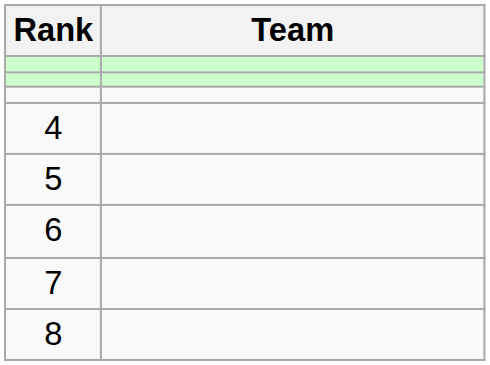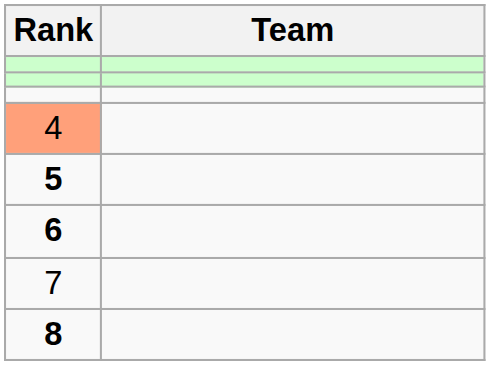(53, 127) no background -> (53, 127) lightsalmon background
(53, 179) normal -> (53, 179) bold
(53, 230) normal -> (53, 230) bold
(53, 334) normal -> (53, 334) bold
